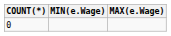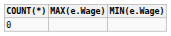columns swapped: (78, 11) <-> (137, 11)
